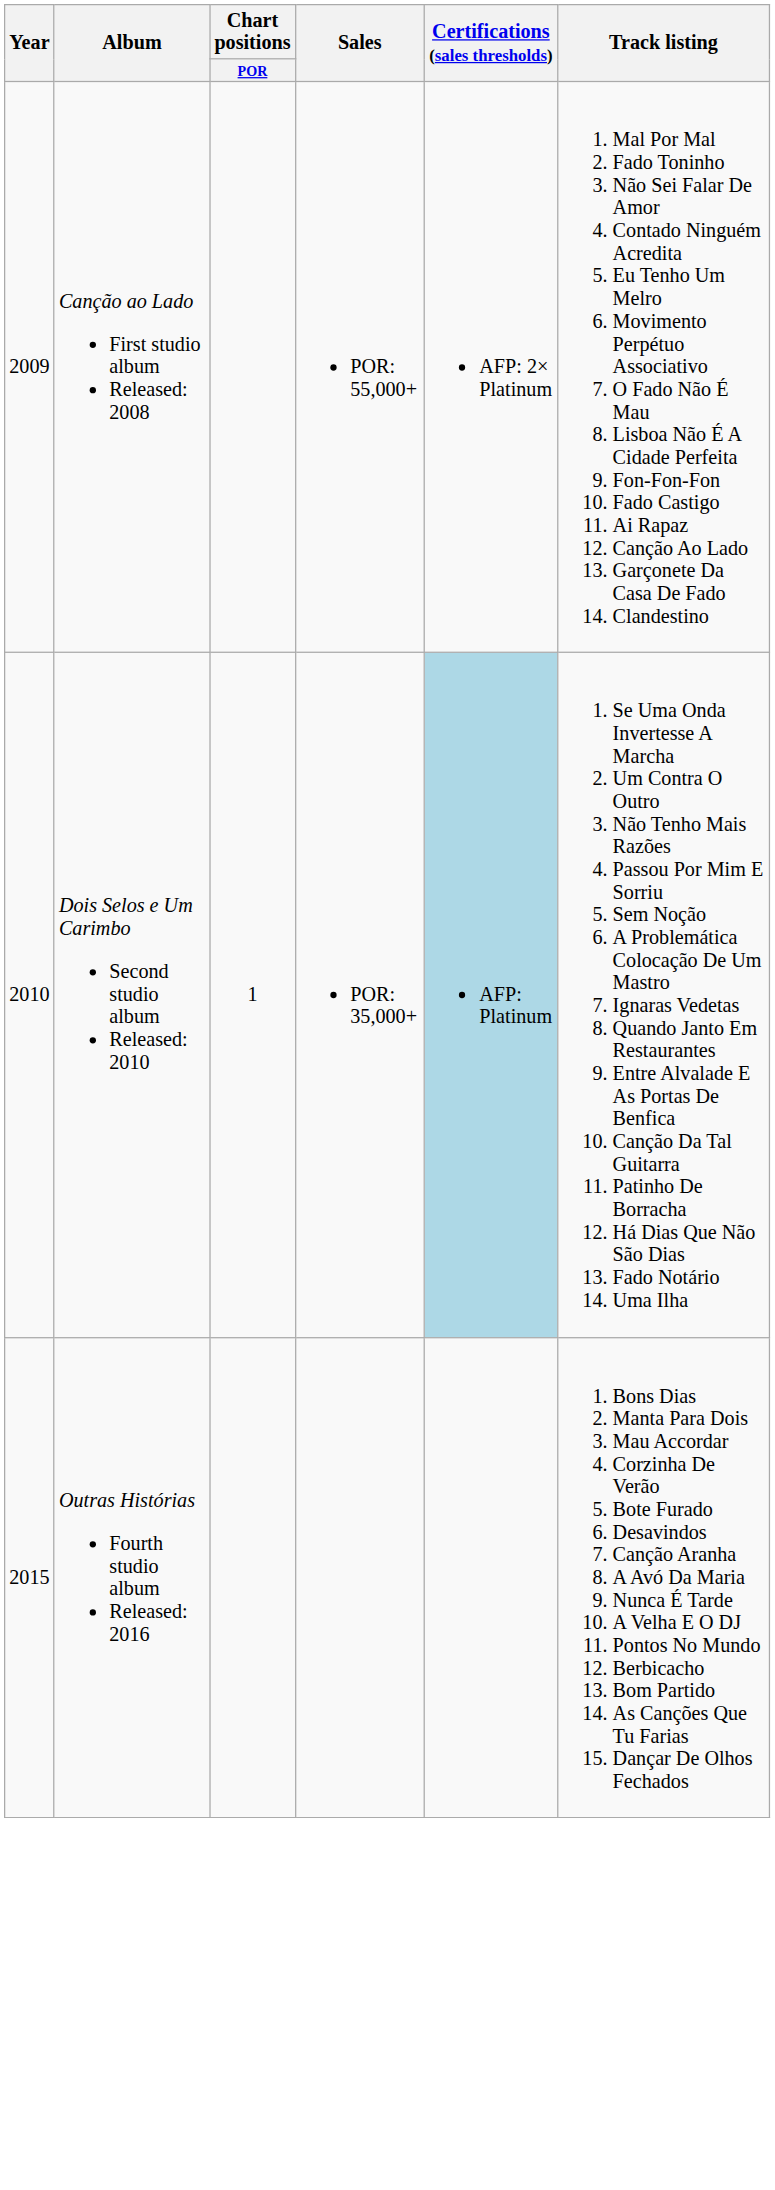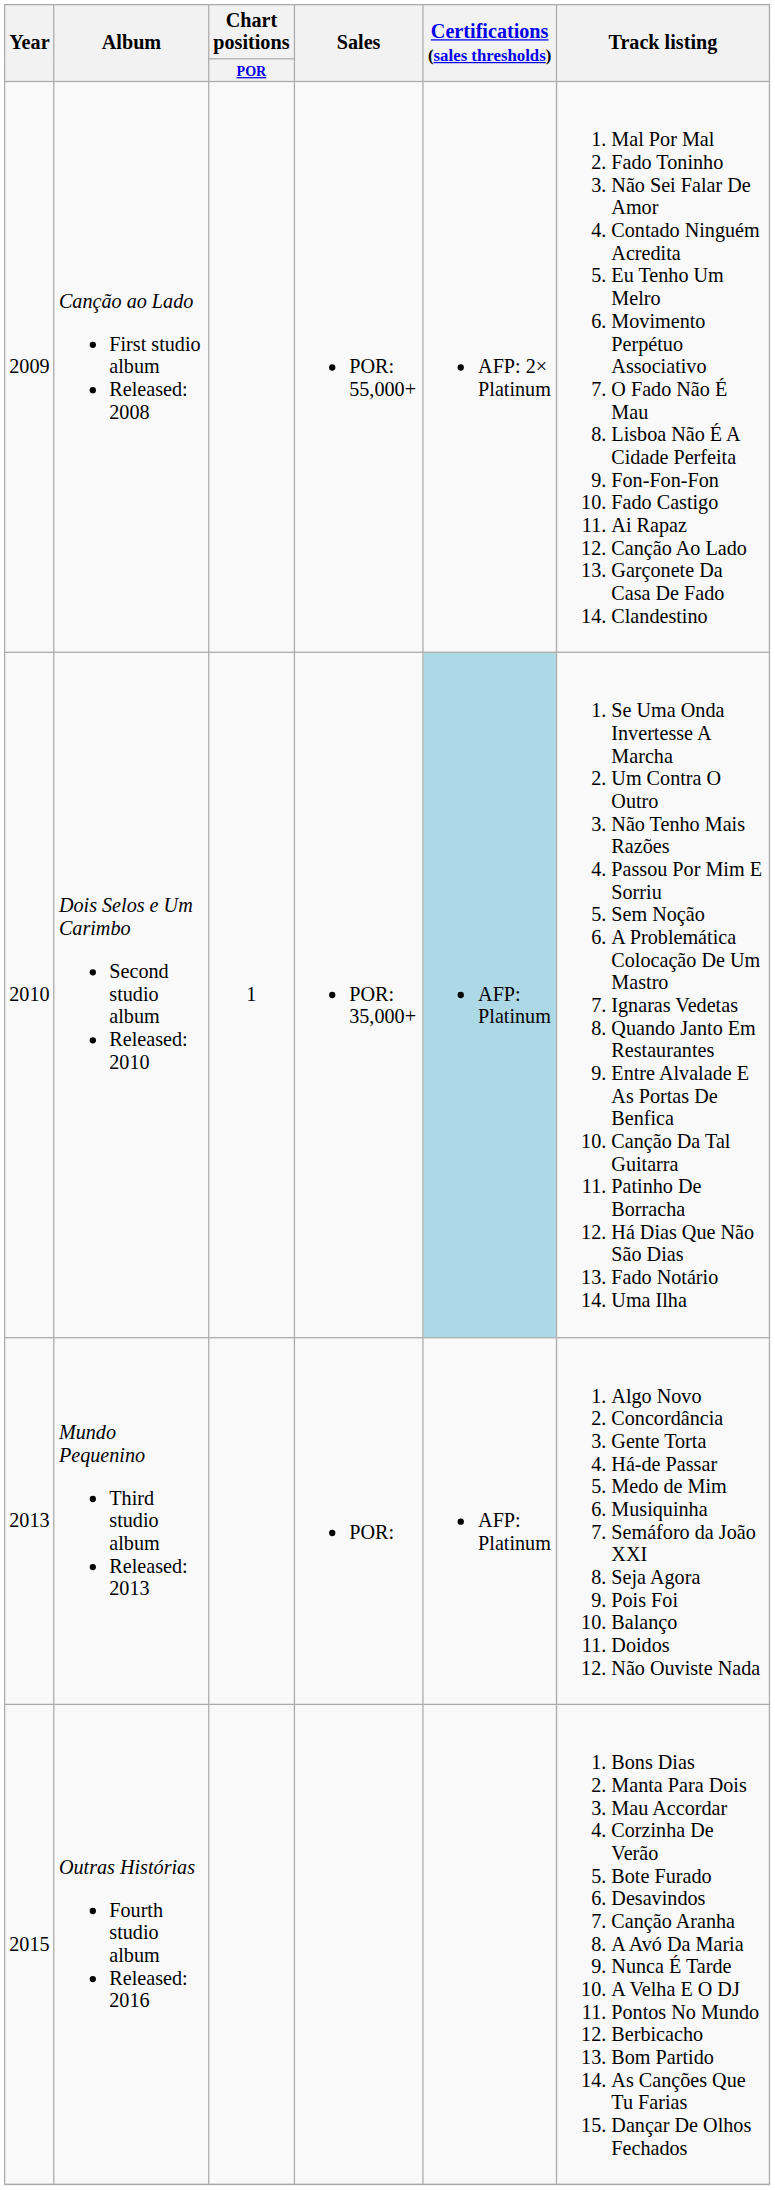+ row: (131, 1511)
